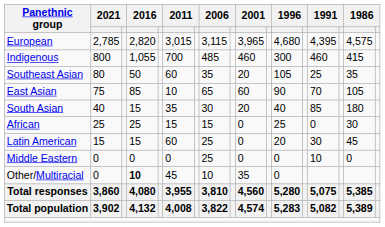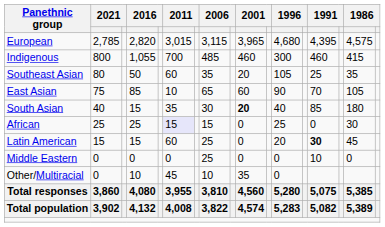(244, 108) normal -> (244, 108) bold
(171, 125) no background -> (171, 125) lavender background
(316, 141) normal -> (316, 141) bold
(135, 175) bold -> (135, 175) normal
